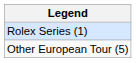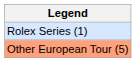(68, 49) no background -> (68, 49) lightsalmon background
